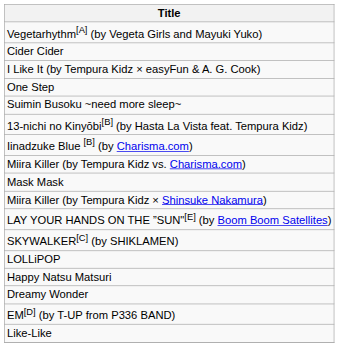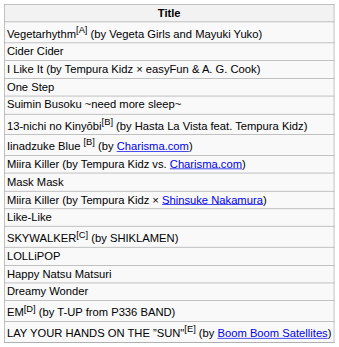(169, 219) LAY YOUR HANDS ON THE ”SUN"[E] (by Boom Boom Satellites) -> (29, 217) Like-Like
(29, 333) Like-Like -> (169, 332) LAY YOUR HANDS ON THE ”SUN"[E] (by Boom Boom Satellites)
